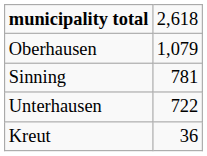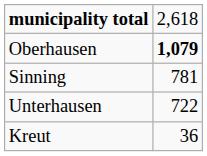(178, 48) normal -> (178, 48) bold
